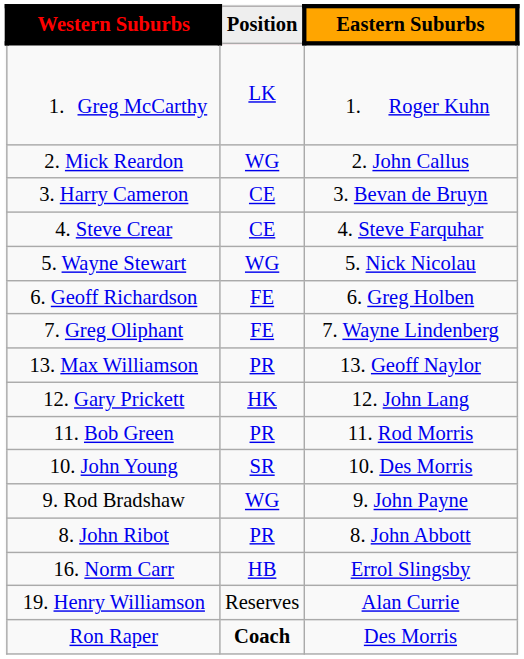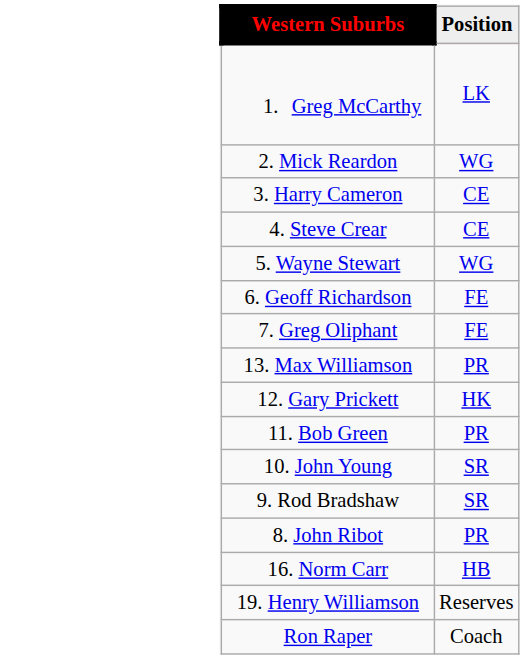- column: (410, 24)
(262, 500) WG -> (476, 500) SR
(262, 636) bold -> (476, 636) normal
